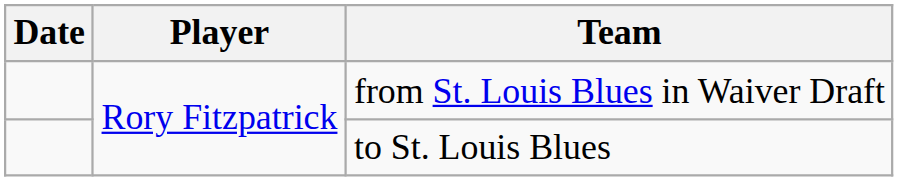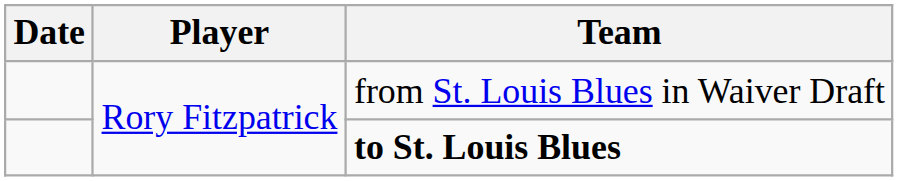(482, 146) normal -> (487, 146) bold
